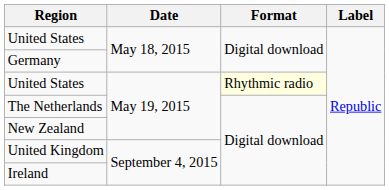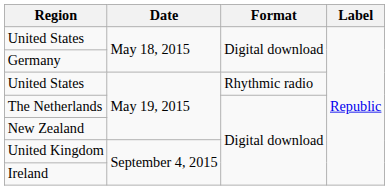(269, 83) lightyellow background -> (269, 83) no background
